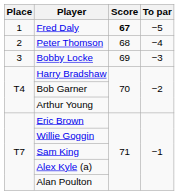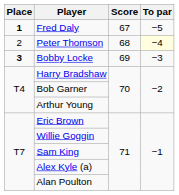(19, 27) normal -> (19, 27) bold
(125, 27) bold -> (125, 27) normal
(157, 43) no background -> (157, 43) lightyellow background
(19, 58) normal -> (19, 58) bold
